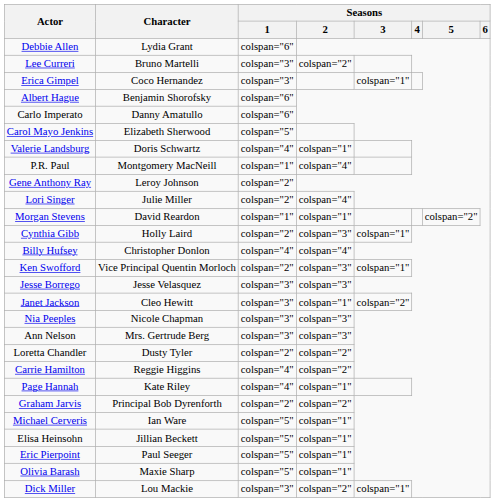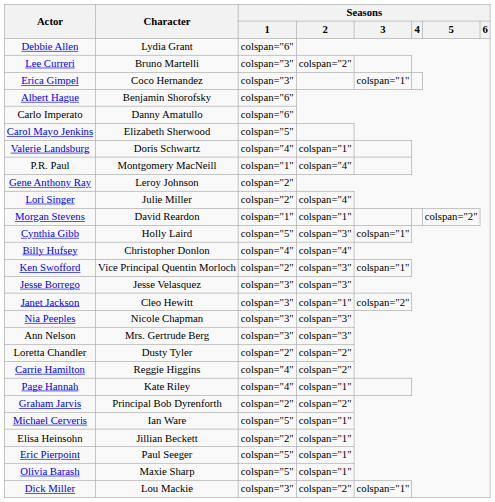(267, 234) colspan="2" -> (267, 234) colspan="5"
(267, 438) colspan="5" -> (267, 438) colspan="2"
